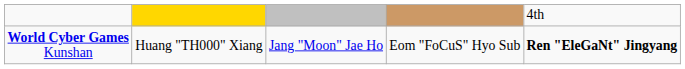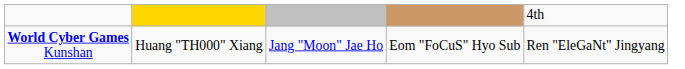(602, 44) bold -> (596, 44) normal
